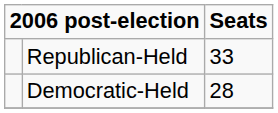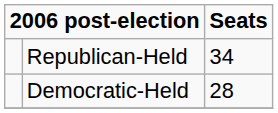(222, 56) 33 -> (222, 56) 34
